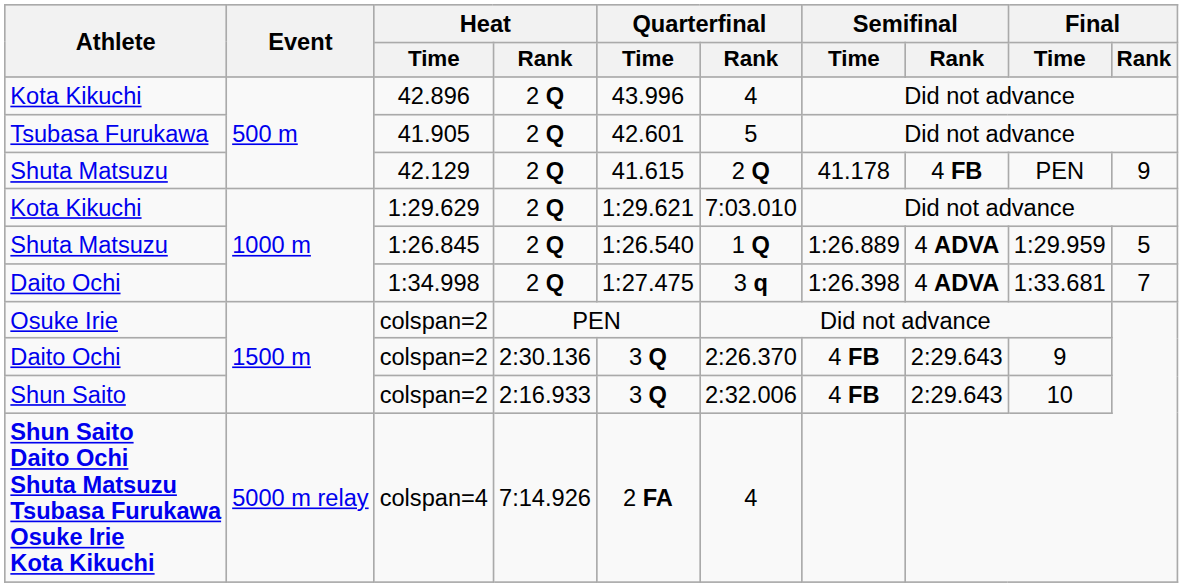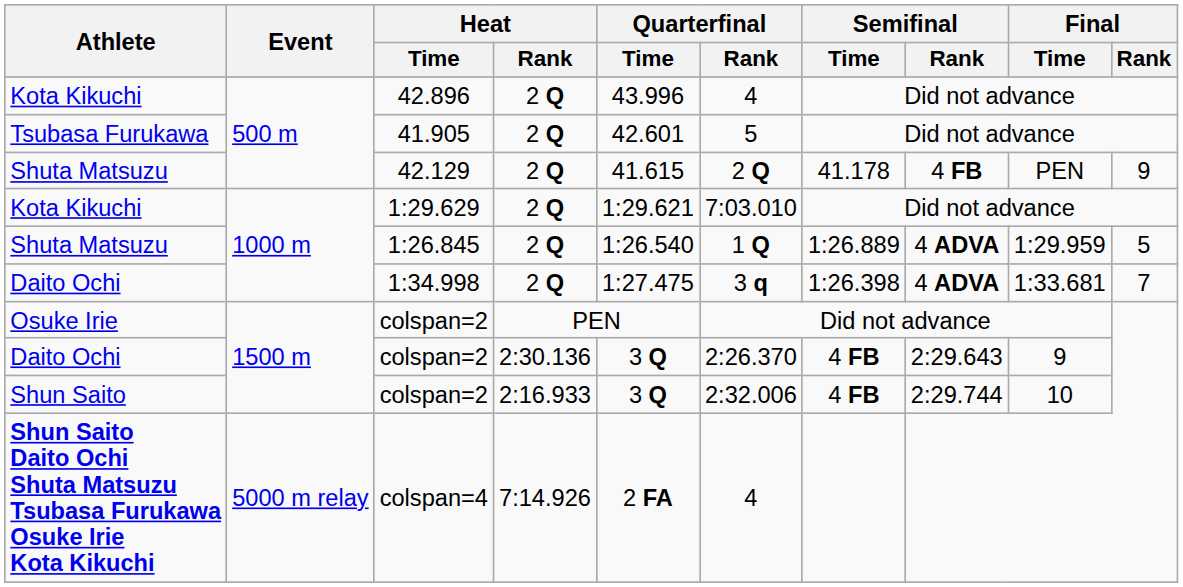(957, 395) 2:29.643 -> (957, 395) 2:29.744
